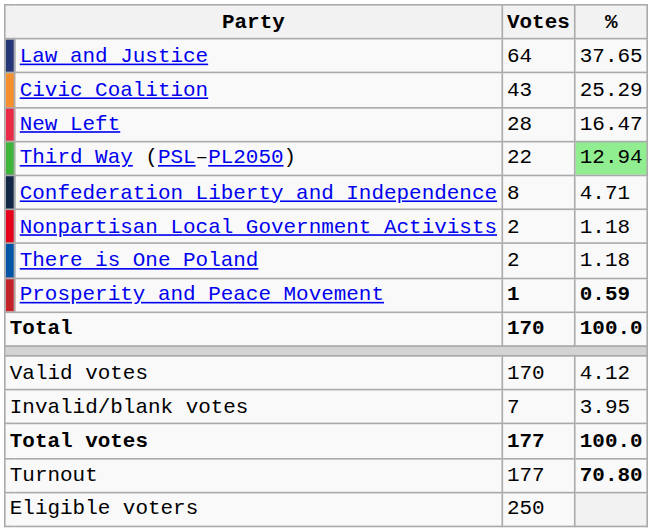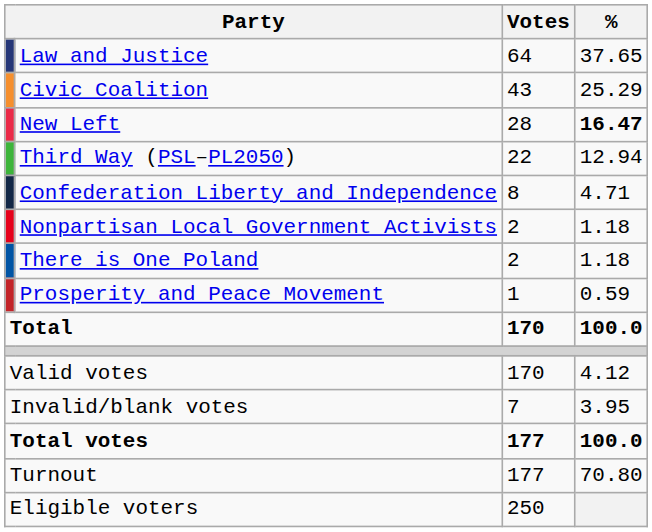(611, 124) normal -> (611, 124) bold
(611, 158) lightgreen background -> (611, 158) no background
(513, 295) bold -> (513, 295) normal
(605, 295) bold -> (605, 295) normal
(611, 475) bold -> (611, 475) normal
